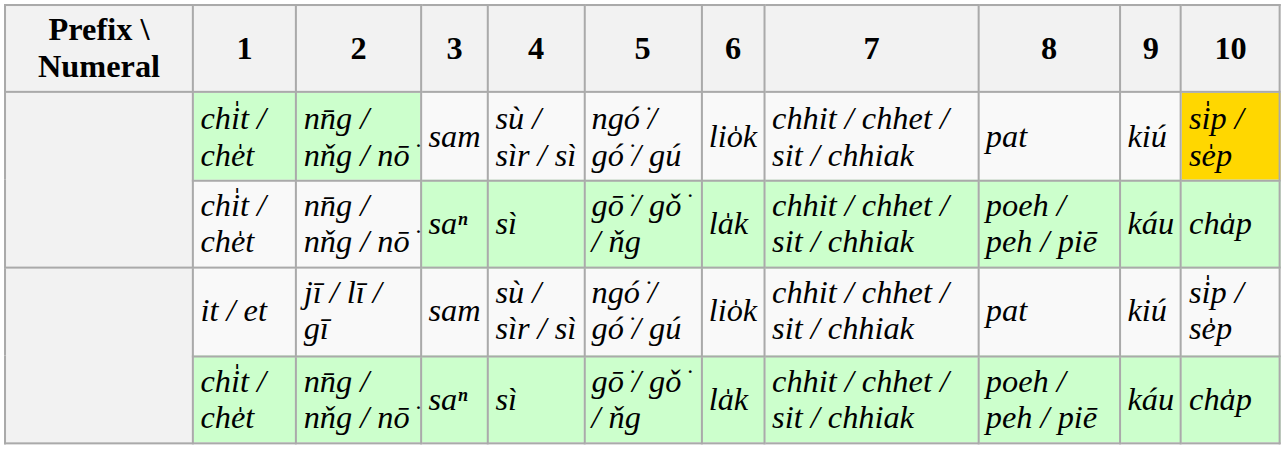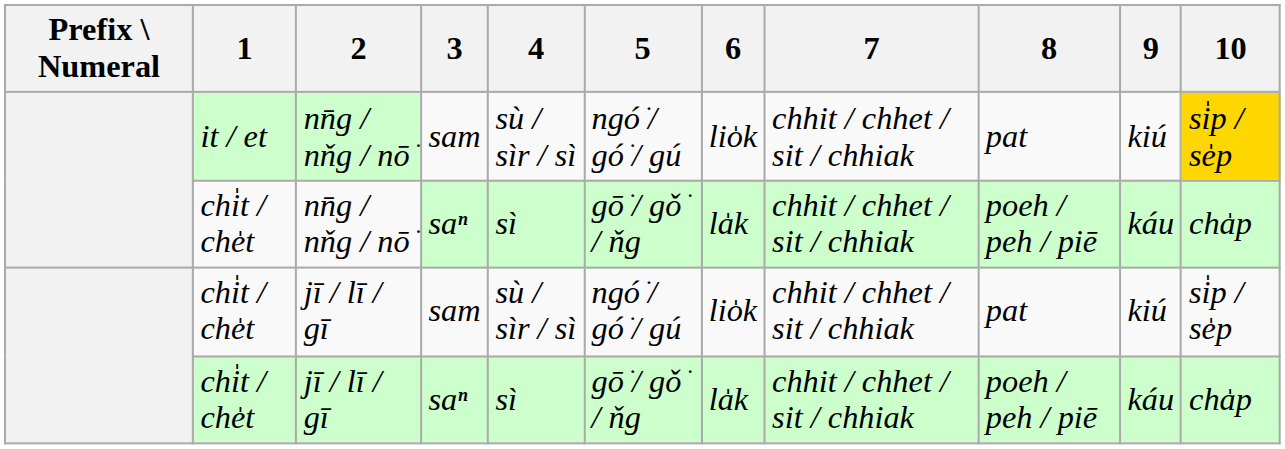(233, 135) chi̍t / che̍t -> (234, 135) it / et
(234, 311) it / et -> (233, 311) chi̍t / che̍t
(357, 398) nn̄g / nňg / nō͘ -> (343, 398) jī / lī / gī
